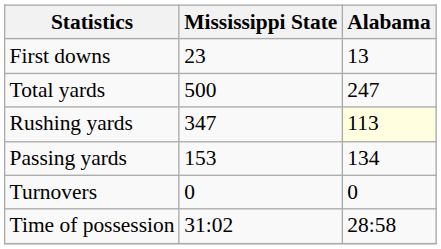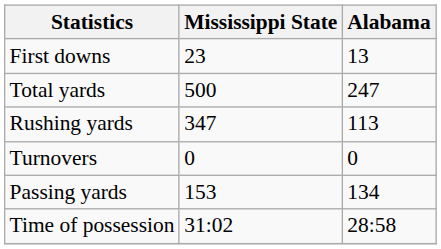(363, 123) lightyellow background -> (363, 123) no background
rows swapped: (68, 157) <-> (53, 191)
